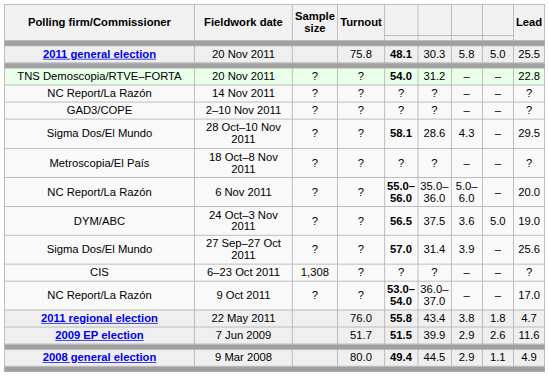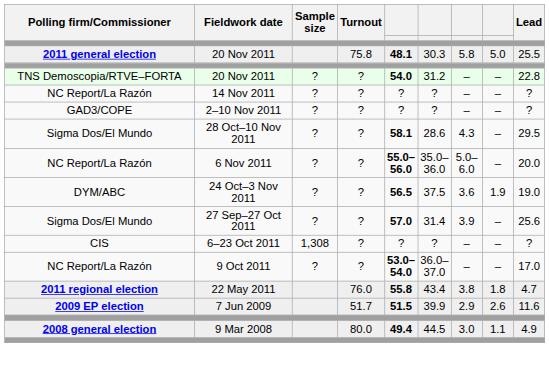- row: (99, 163)
(498, 220) 5.0 -> (498, 191) 1.9
(467, 358) 2.9 -> (467, 329) 3.0
